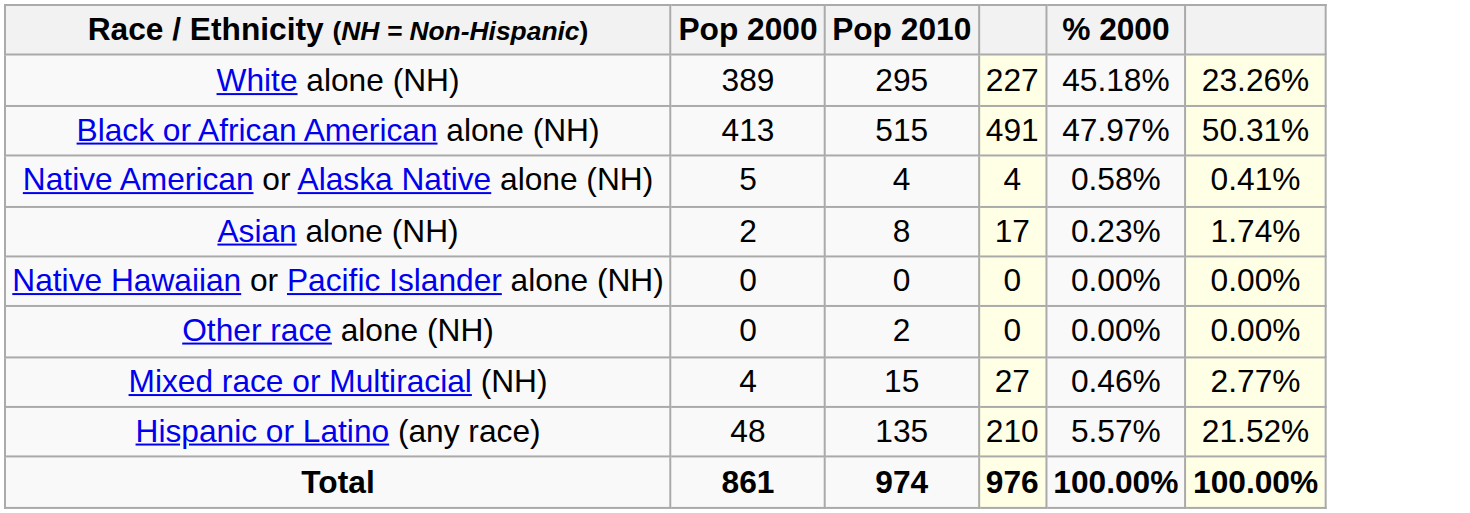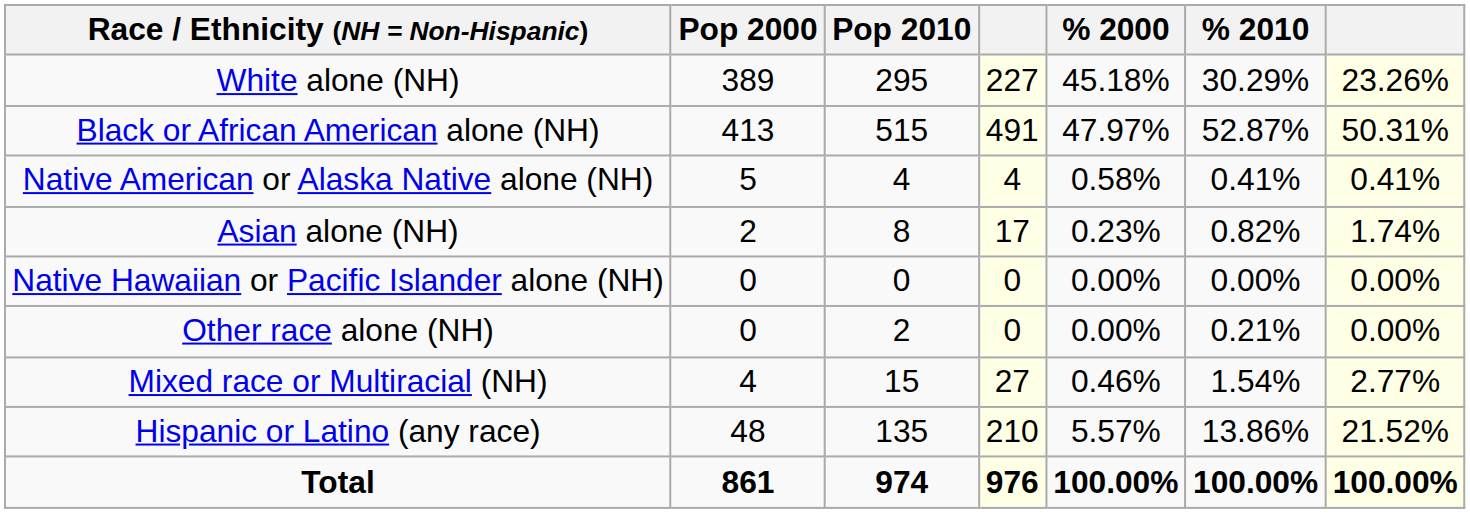+ column: (1256, 29)
